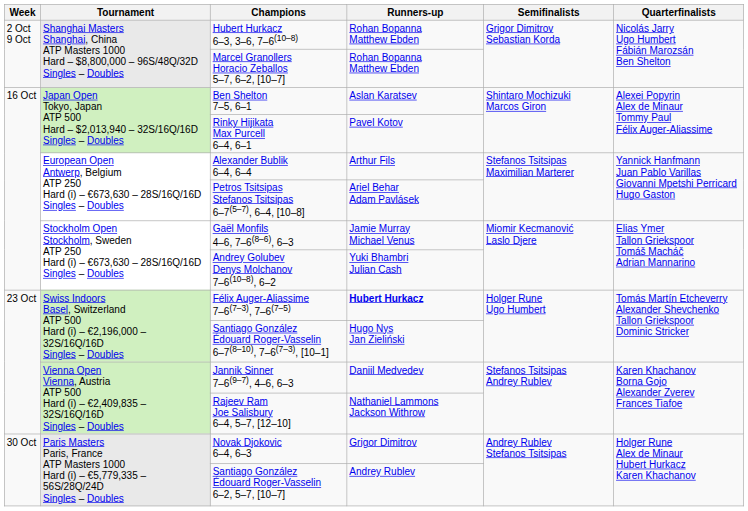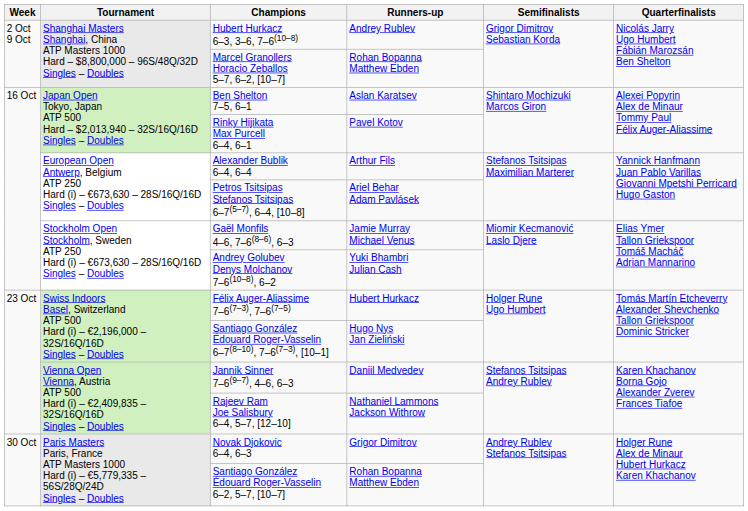(386, 34) Rohan Bopanna Matthew Ebden -> (382, 28) Andrey Rublev
(386, 298) bold -> (384, 298) normal
(382, 472) Andrey Rublev -> (386, 478) Rohan Bopanna Matthew Ebden
